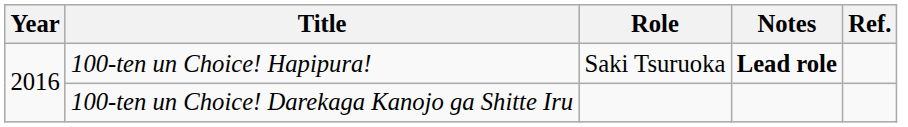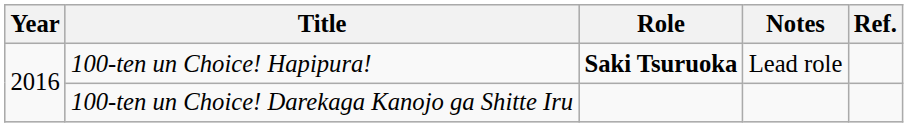(655, 63) normal -> (661, 63) bold
(787, 63) bold -> (795, 63) normal
